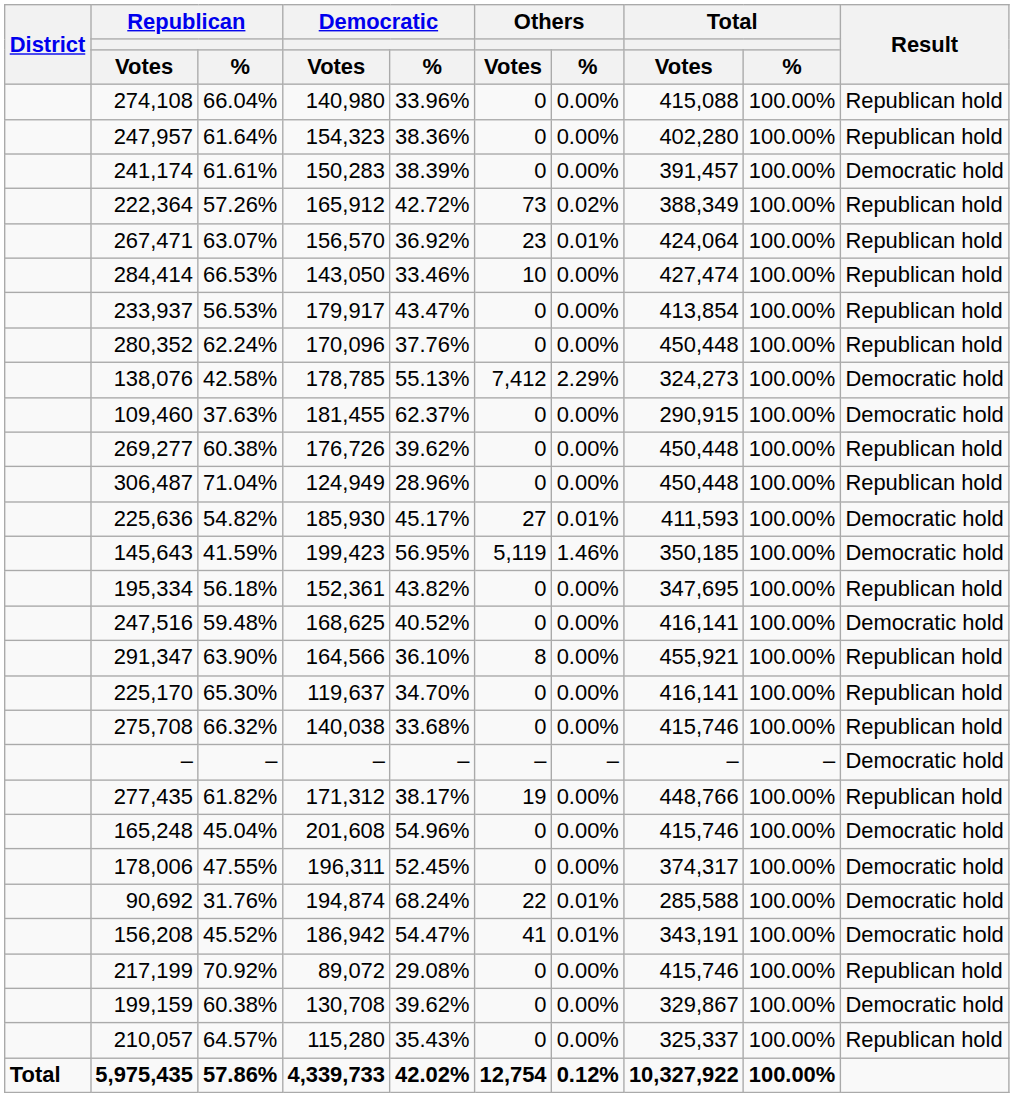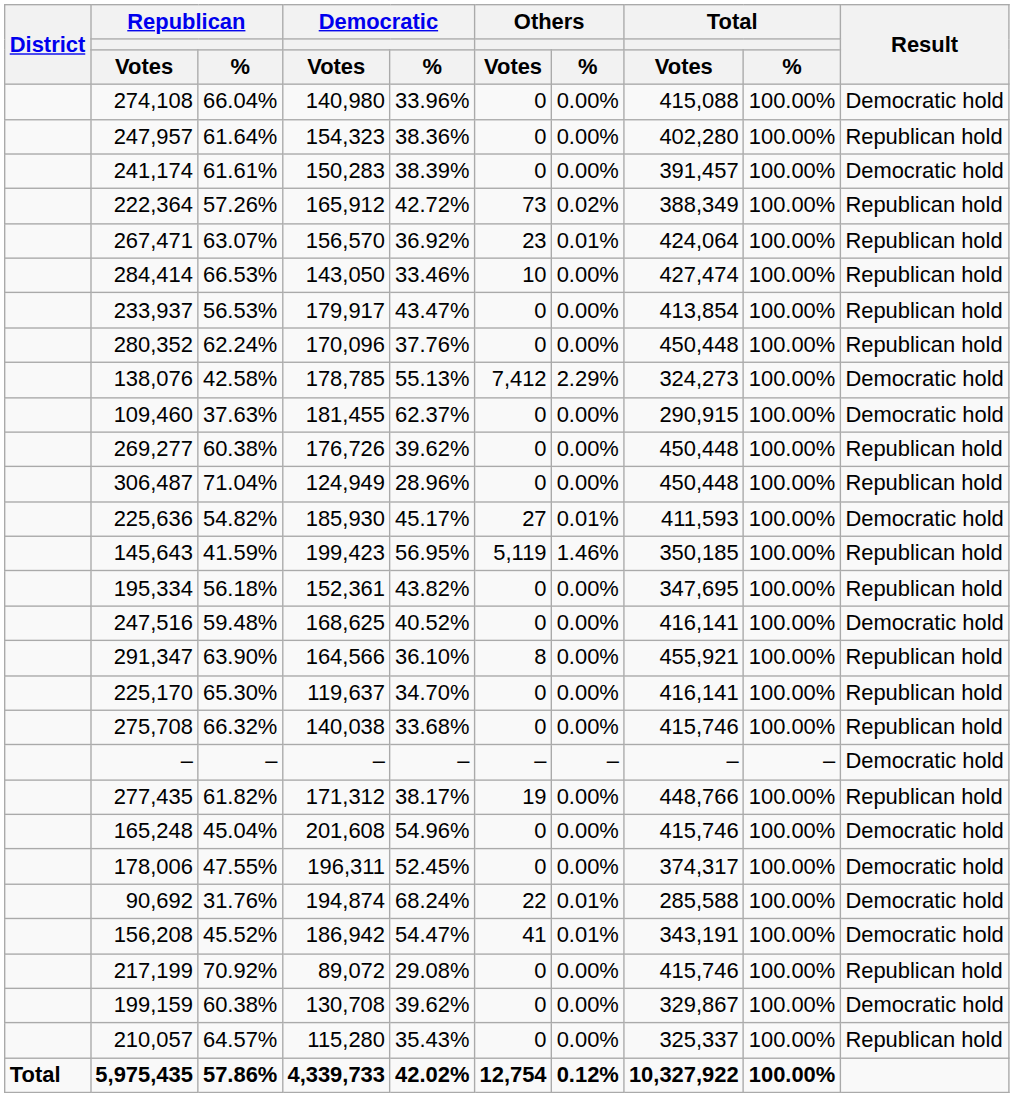(924, 101) Republican hold -> (925, 101) Democratic hold
(925, 553) Democratic hold -> (924, 553) Republican hold
